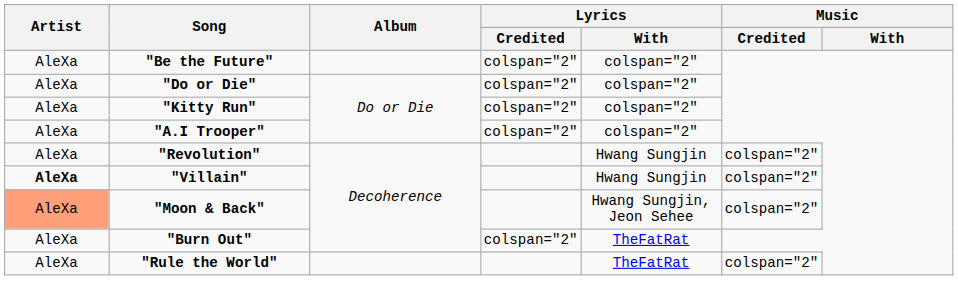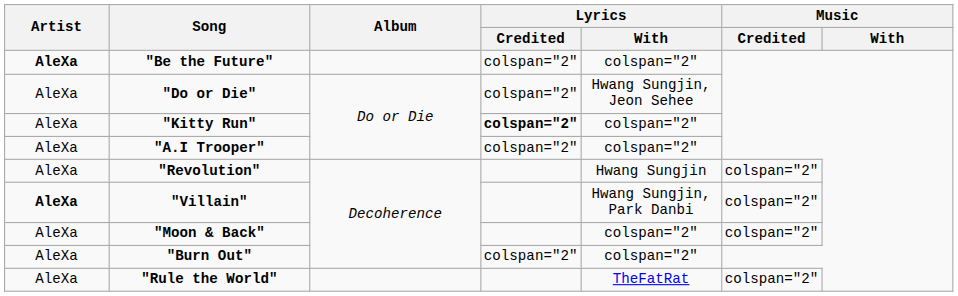(57, 62) normal -> (57, 62) bold
(651, 85) colspan="2" -> (651, 94) Hwang Sungjin, Jeon Sehee
(531, 108) normal -> (531, 125) bold
(651, 178) Hwang Sungjin -> (651, 202) Hwang Sungjin, Park Danbi
(57, 209) lightsalmon background -> (57, 234) no background
(651, 209) Hwang Sungjin, Jeon Sehee -> (651, 234) colspan="2"
(651, 240) TheFatRat -> (651, 257) colspan="2"
